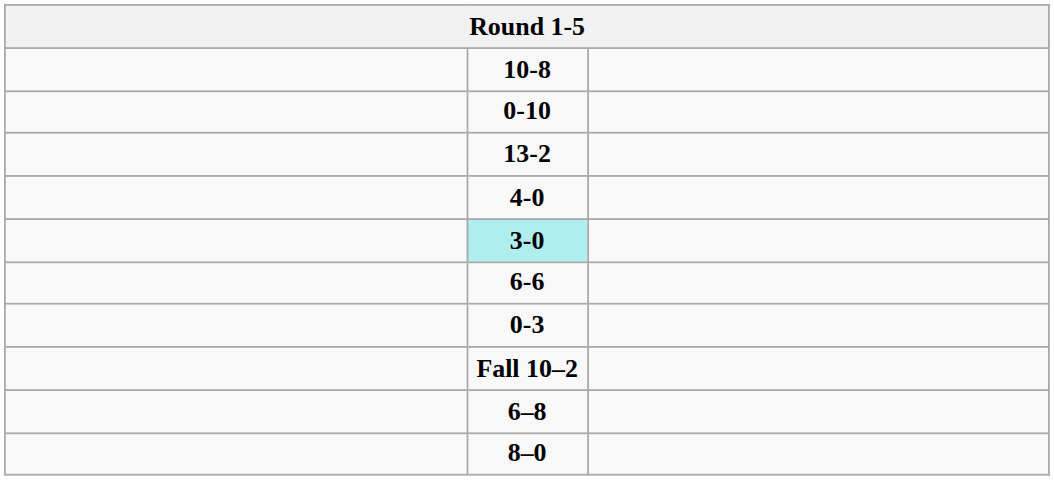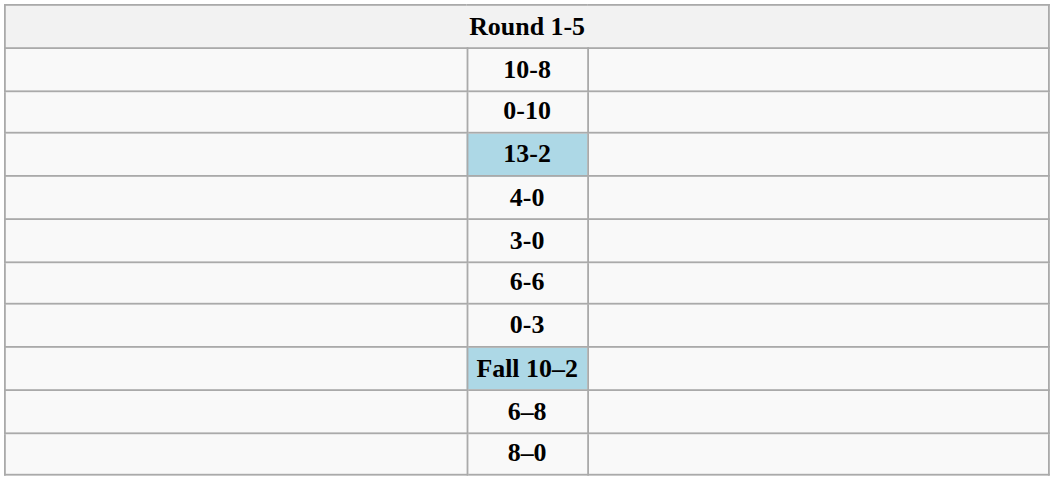(527, 154) no background -> (527, 154) lightblue background
(527, 240) paleturquoise background -> (527, 240) no background
(527, 368) no background -> (527, 368) lightblue background
